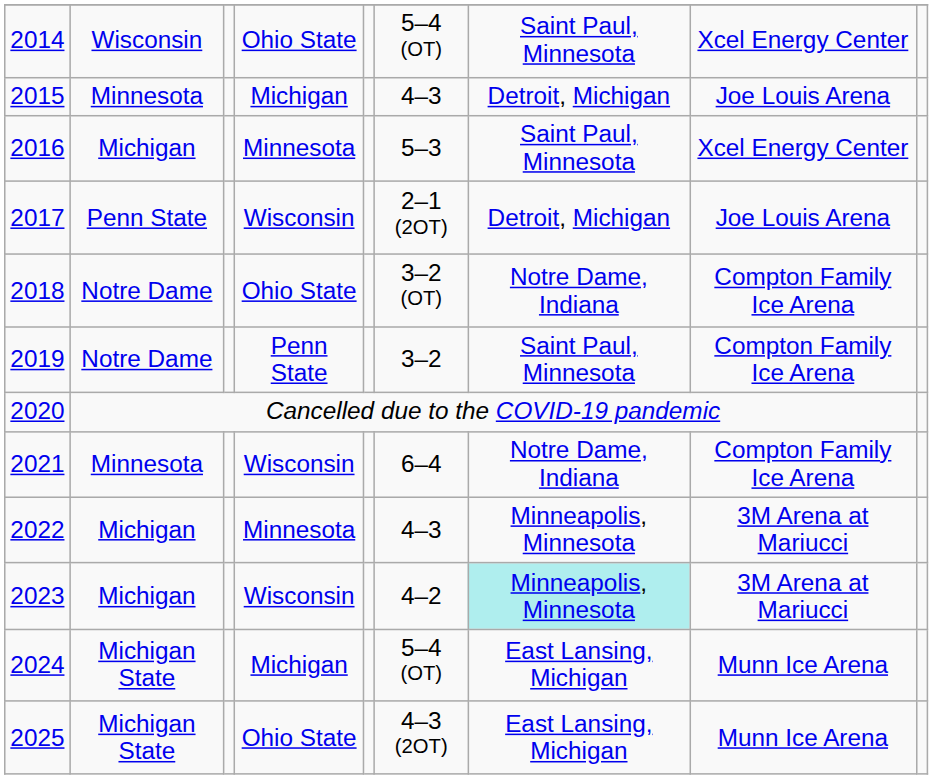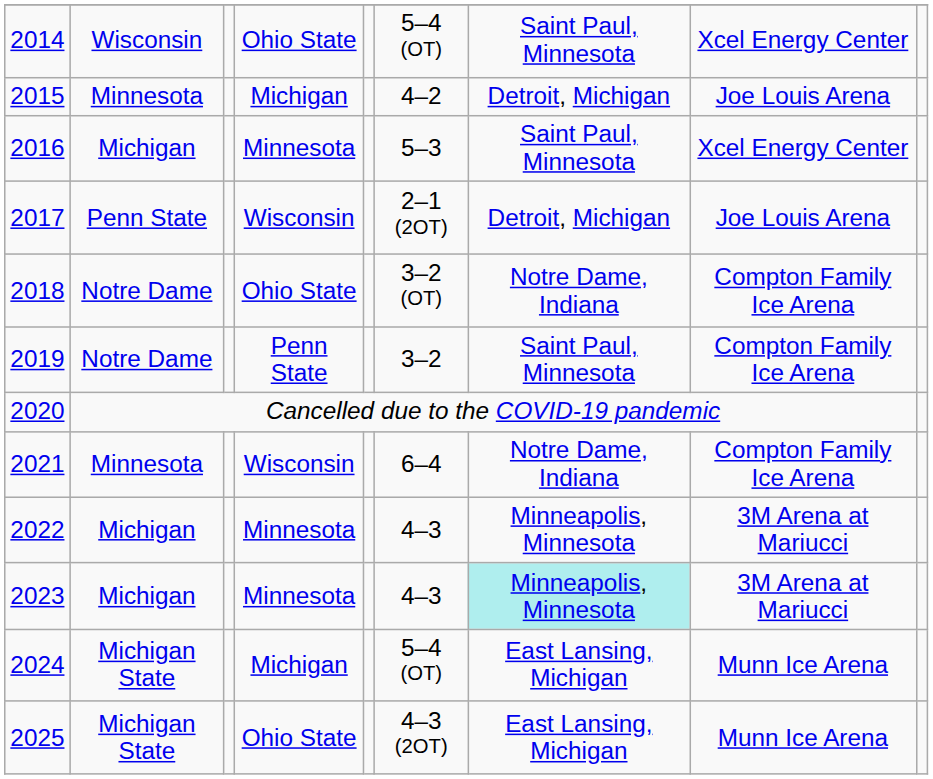(421, 96) 4–3 -> (421, 96) 4–2
(299, 595) Wisconsin -> (299, 595) Minnesota
(421, 595) 4–2 -> (421, 595) 4–3
